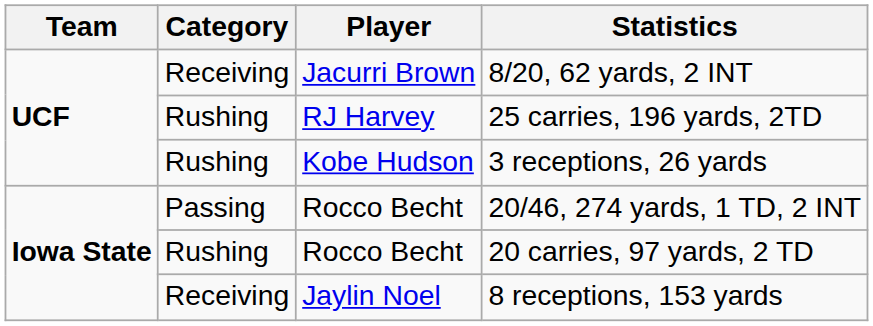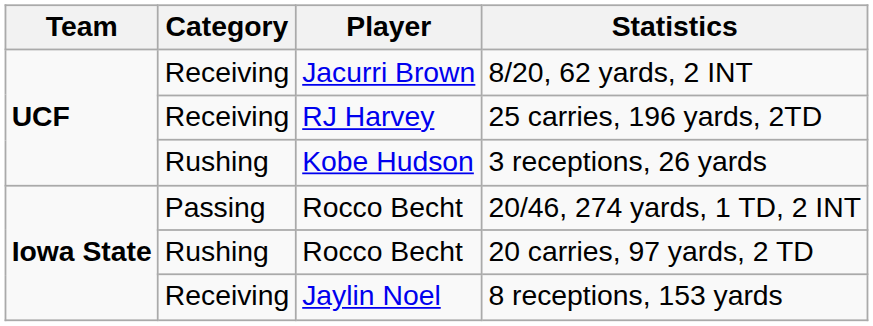(217, 117) Rushing -> (227, 117) Receiving
